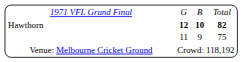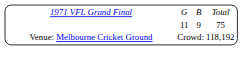- row: (26, 25)
